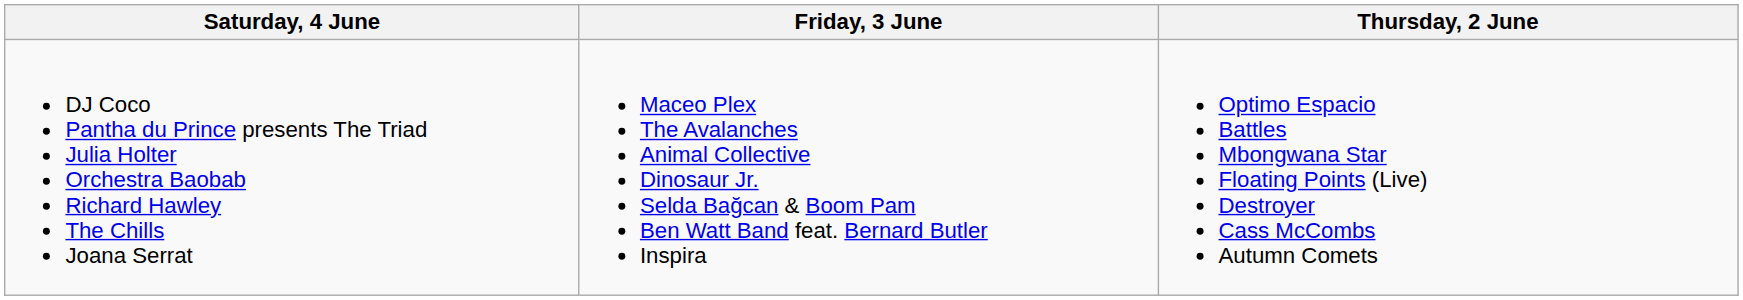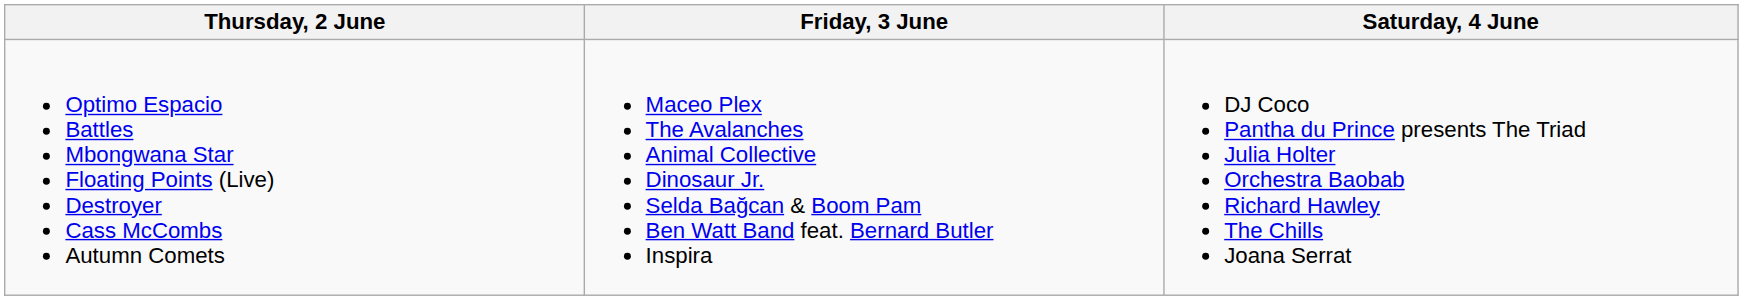columns swapped: (1448, 22) <-> (292, 22)
